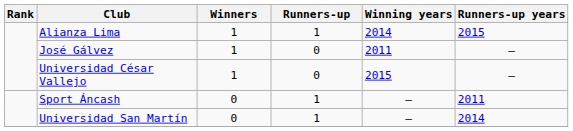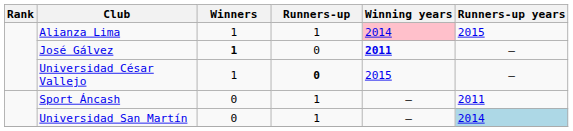(378, 32) no background -> (378, 32) pink background
(234, 50) normal -> (234, 50) bold
(378, 50) normal -> (378, 50) bold
(317, 75) normal -> (317, 75) bold
(471, 118) no background -> (471, 118) lightblue background
